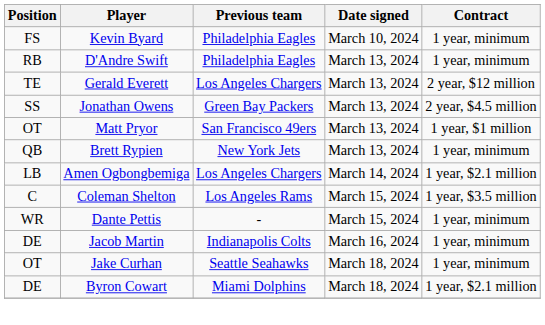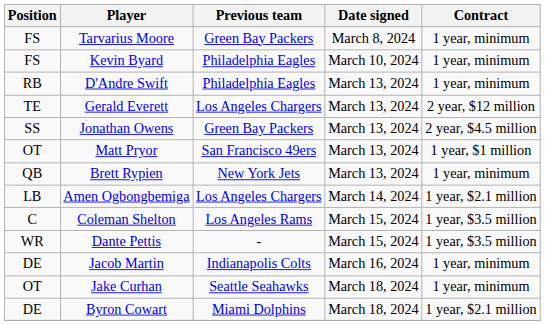+ row: (126, 38)
(481, 219) 1 year, minimum -> (481, 241) 1 year, $3.5 million
